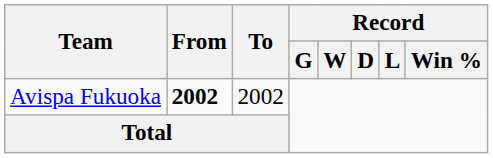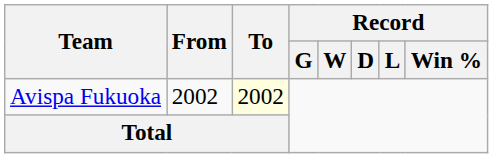(195, 96) bold -> (195, 96) normal
(261, 96) no background -> (261, 96) lightyellow background
